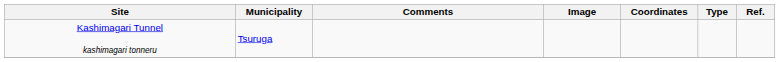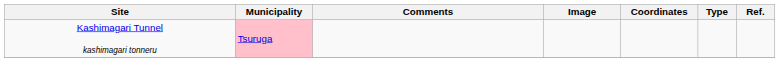(255, 38) no background -> (255, 38) pink background
